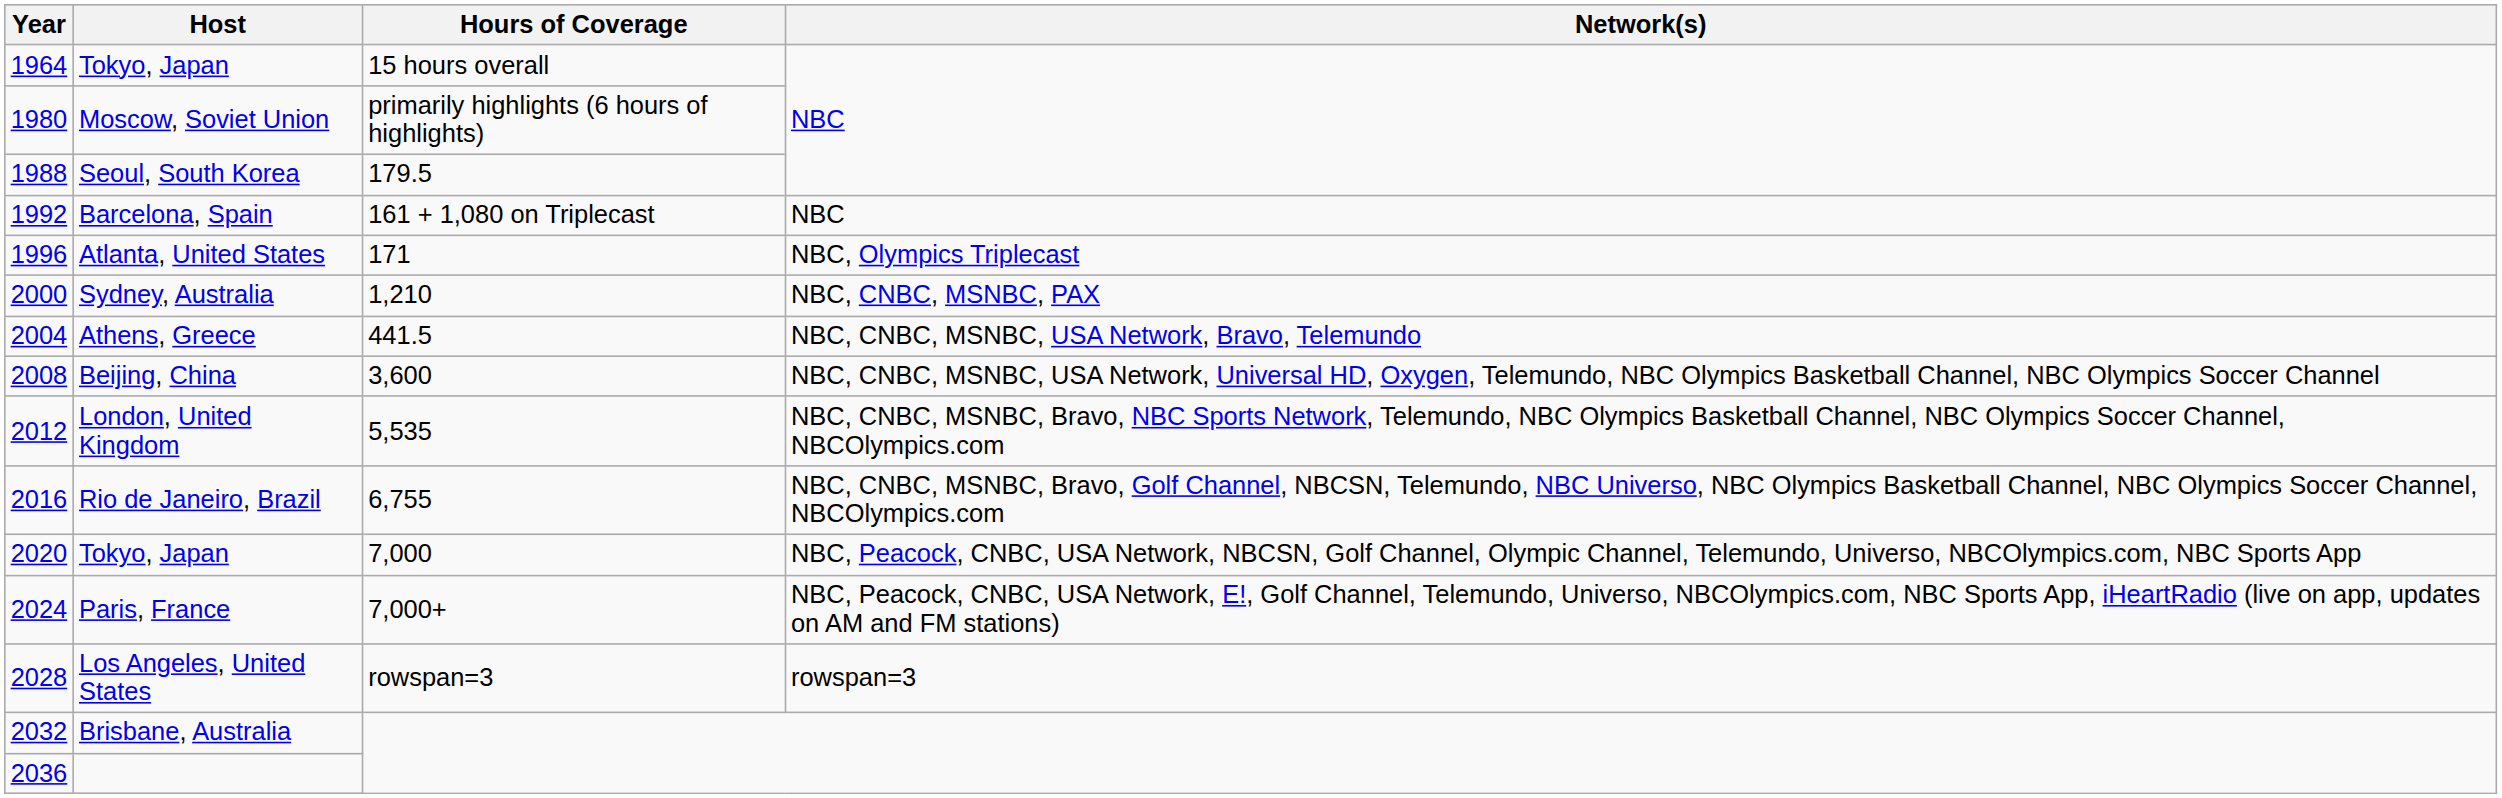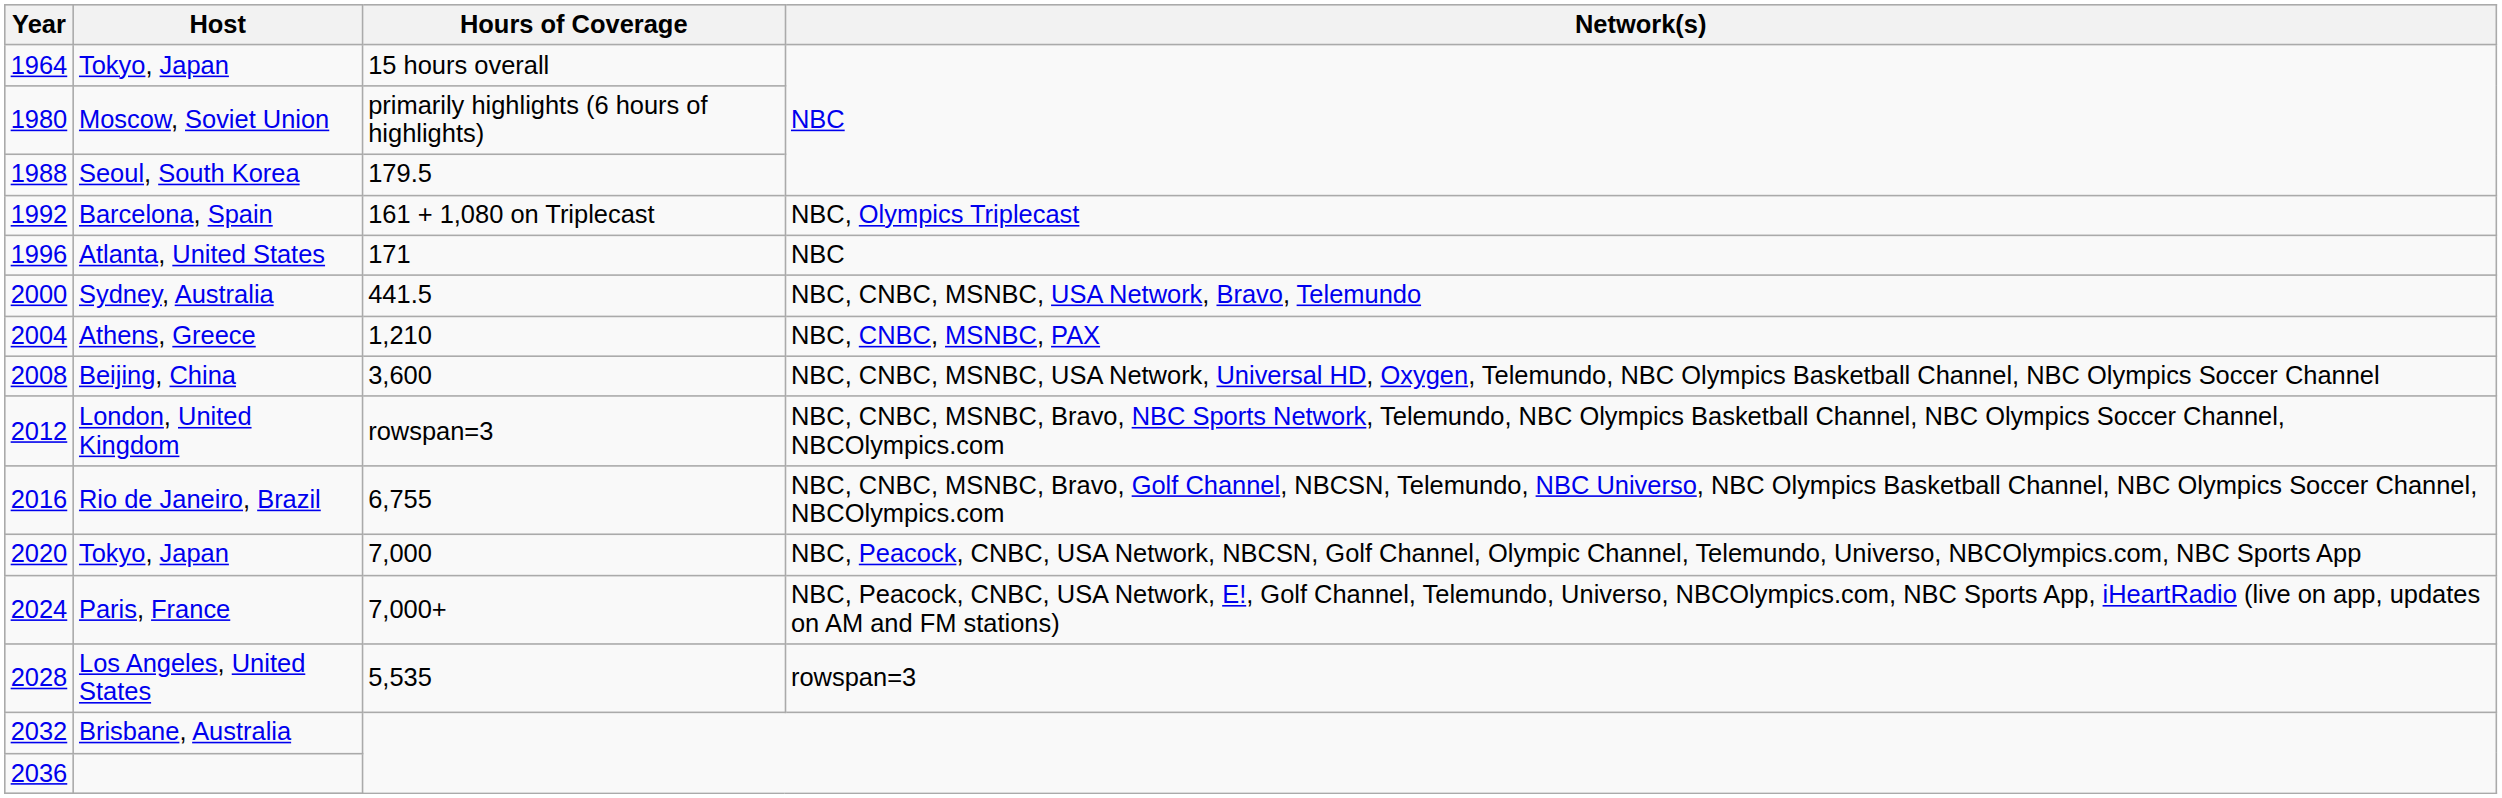(818, 214) NBC -> (935, 214) NBC, Olympics Triplecast
(935, 255) NBC, Olympics Triplecast -> (818, 255) NBC
(400, 295) 1,210 -> (400, 295) 441.5
(946, 295) NBC, CNBC, MSNBC, PAX -> (1106, 295) NBC, CNBC, MSNBC, USA Network, Bravo, Telemundo
(400, 335) 441.5 -> (400, 335) 1,210
(1106, 335) NBC, CNBC, MSNBC, USA Network, Bravo, Telemundo -> (946, 335) NBC, CNBC, MSNBC, PAX
(400, 430) 5,535 -> (431, 430) rowspan=3
(431, 677) rowspan=3 -> (400, 677) 5,535
